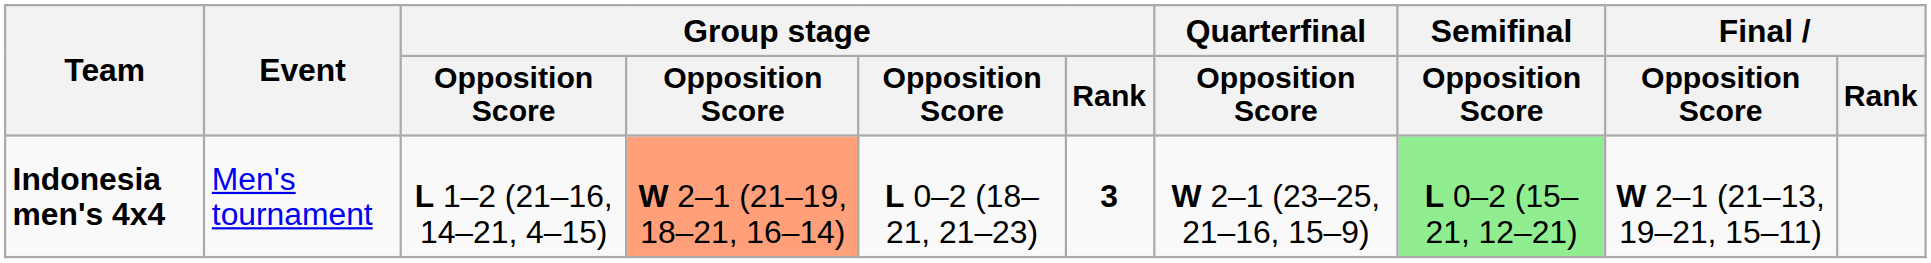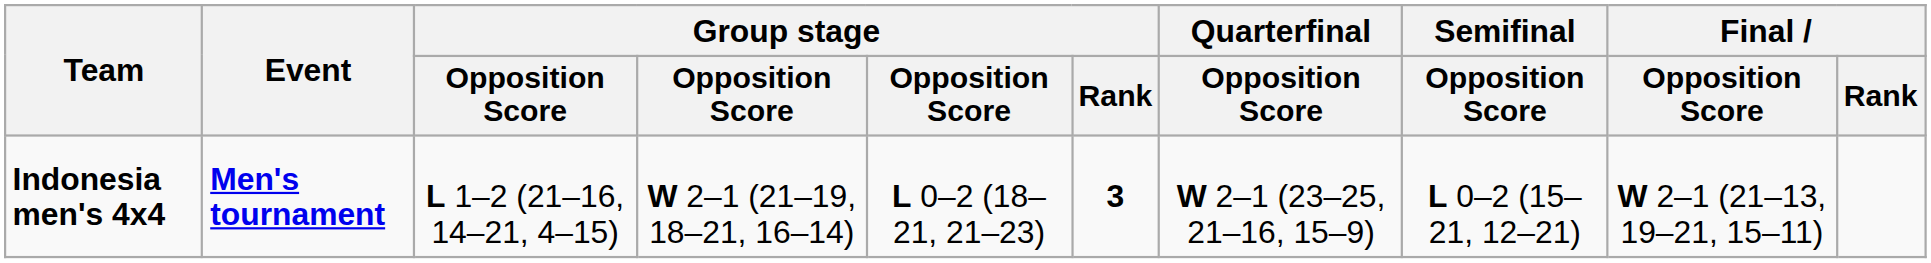(292, 197) normal -> (298, 197) bold
(743, 215) lightsalmon background -> (752, 215) no background
(1502, 215) lightgreen background -> (1505, 215) no background
